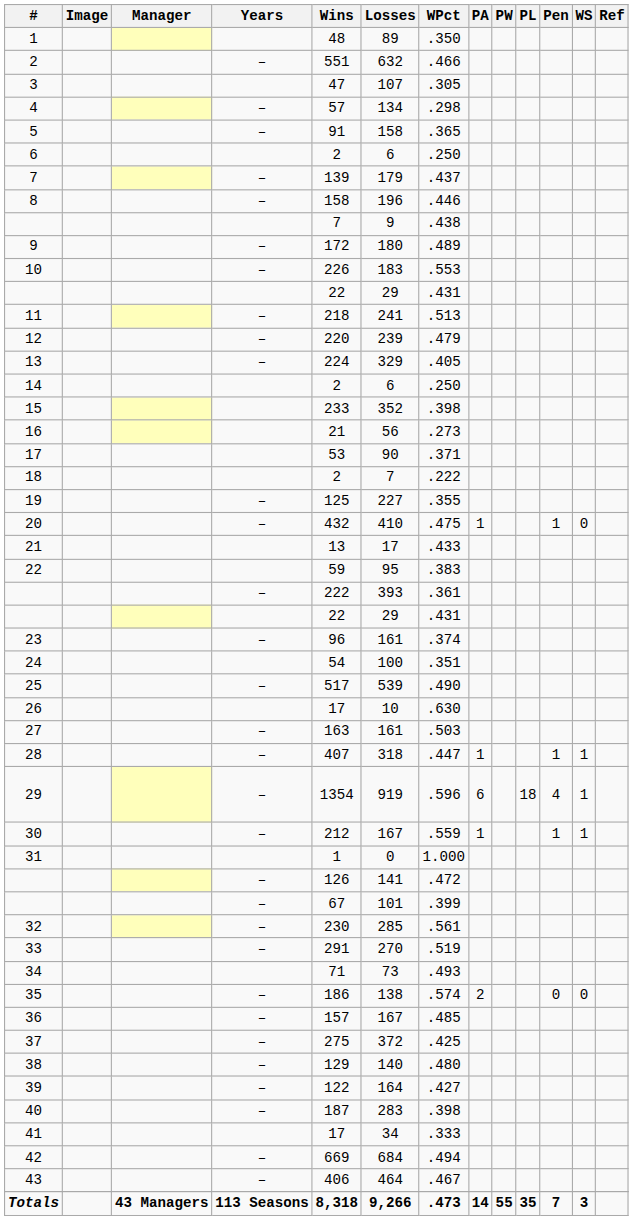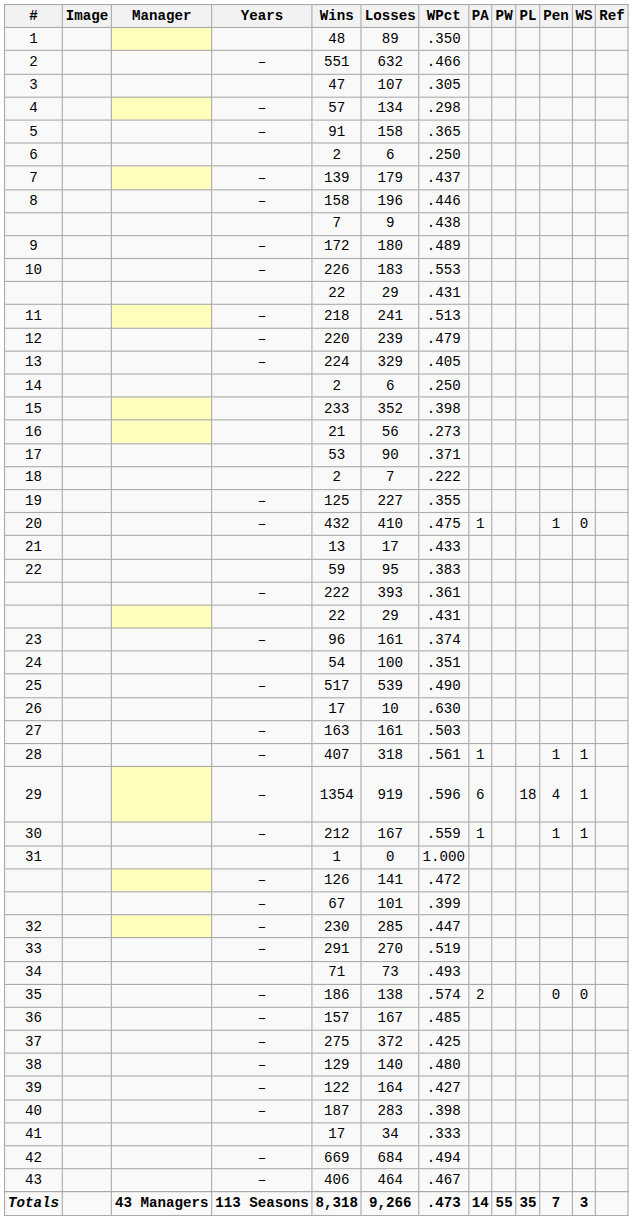(444, 755) .447 -> (444, 755) .561
(444, 926) .561 -> (444, 926) .447
